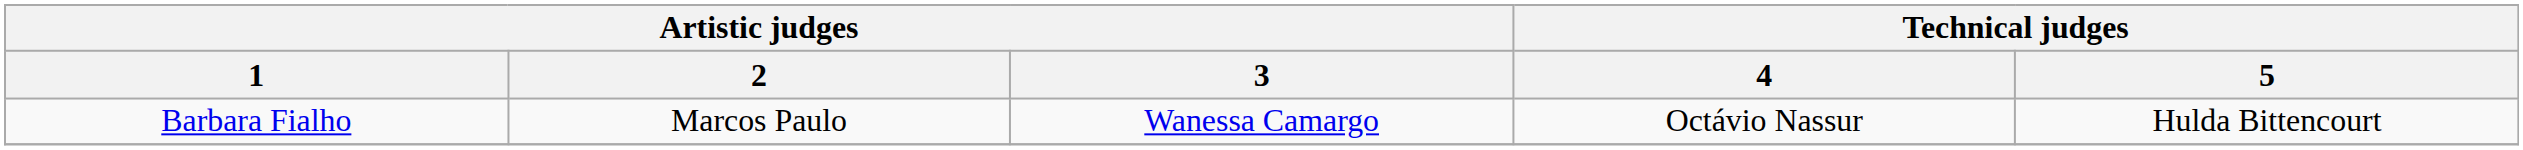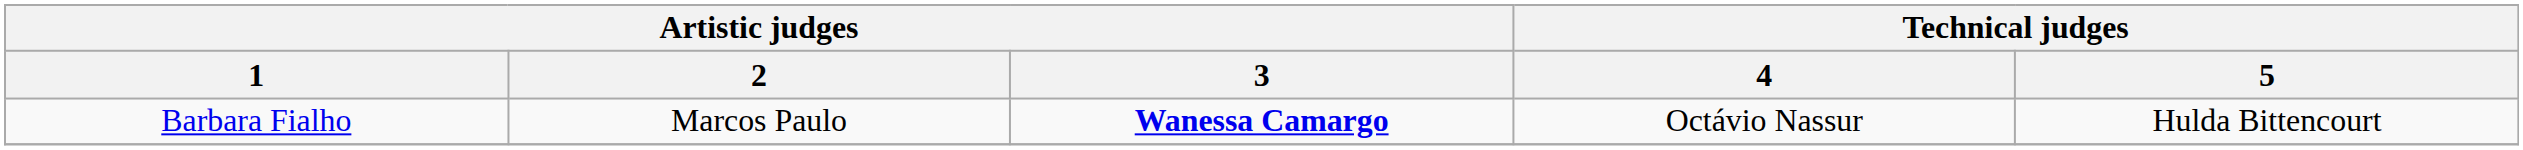(1262, 120) normal -> (1262, 120) bold
